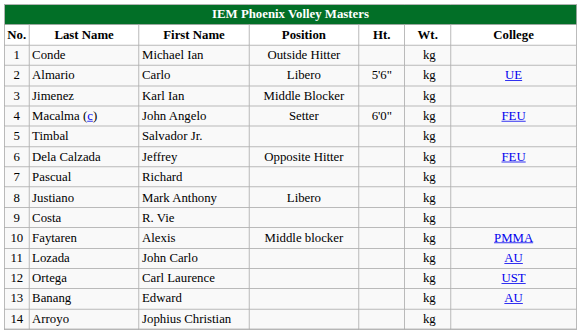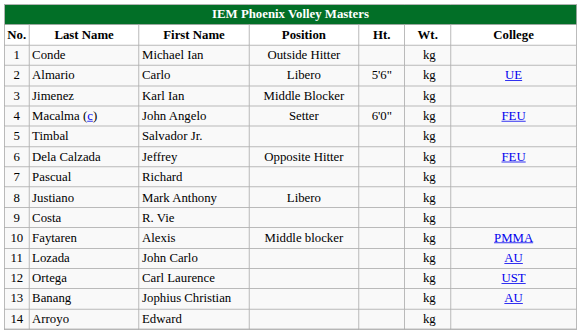(162, 298) Edward -> (187, 298) Jophius Christian
(187, 319) Jophius Christian -> (162, 319) Edward
